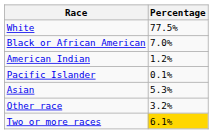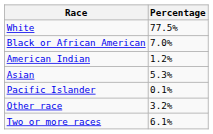rows swapped: (21, 90) <-> (51, 75)
(161, 121) gold background -> (161, 121) no background
